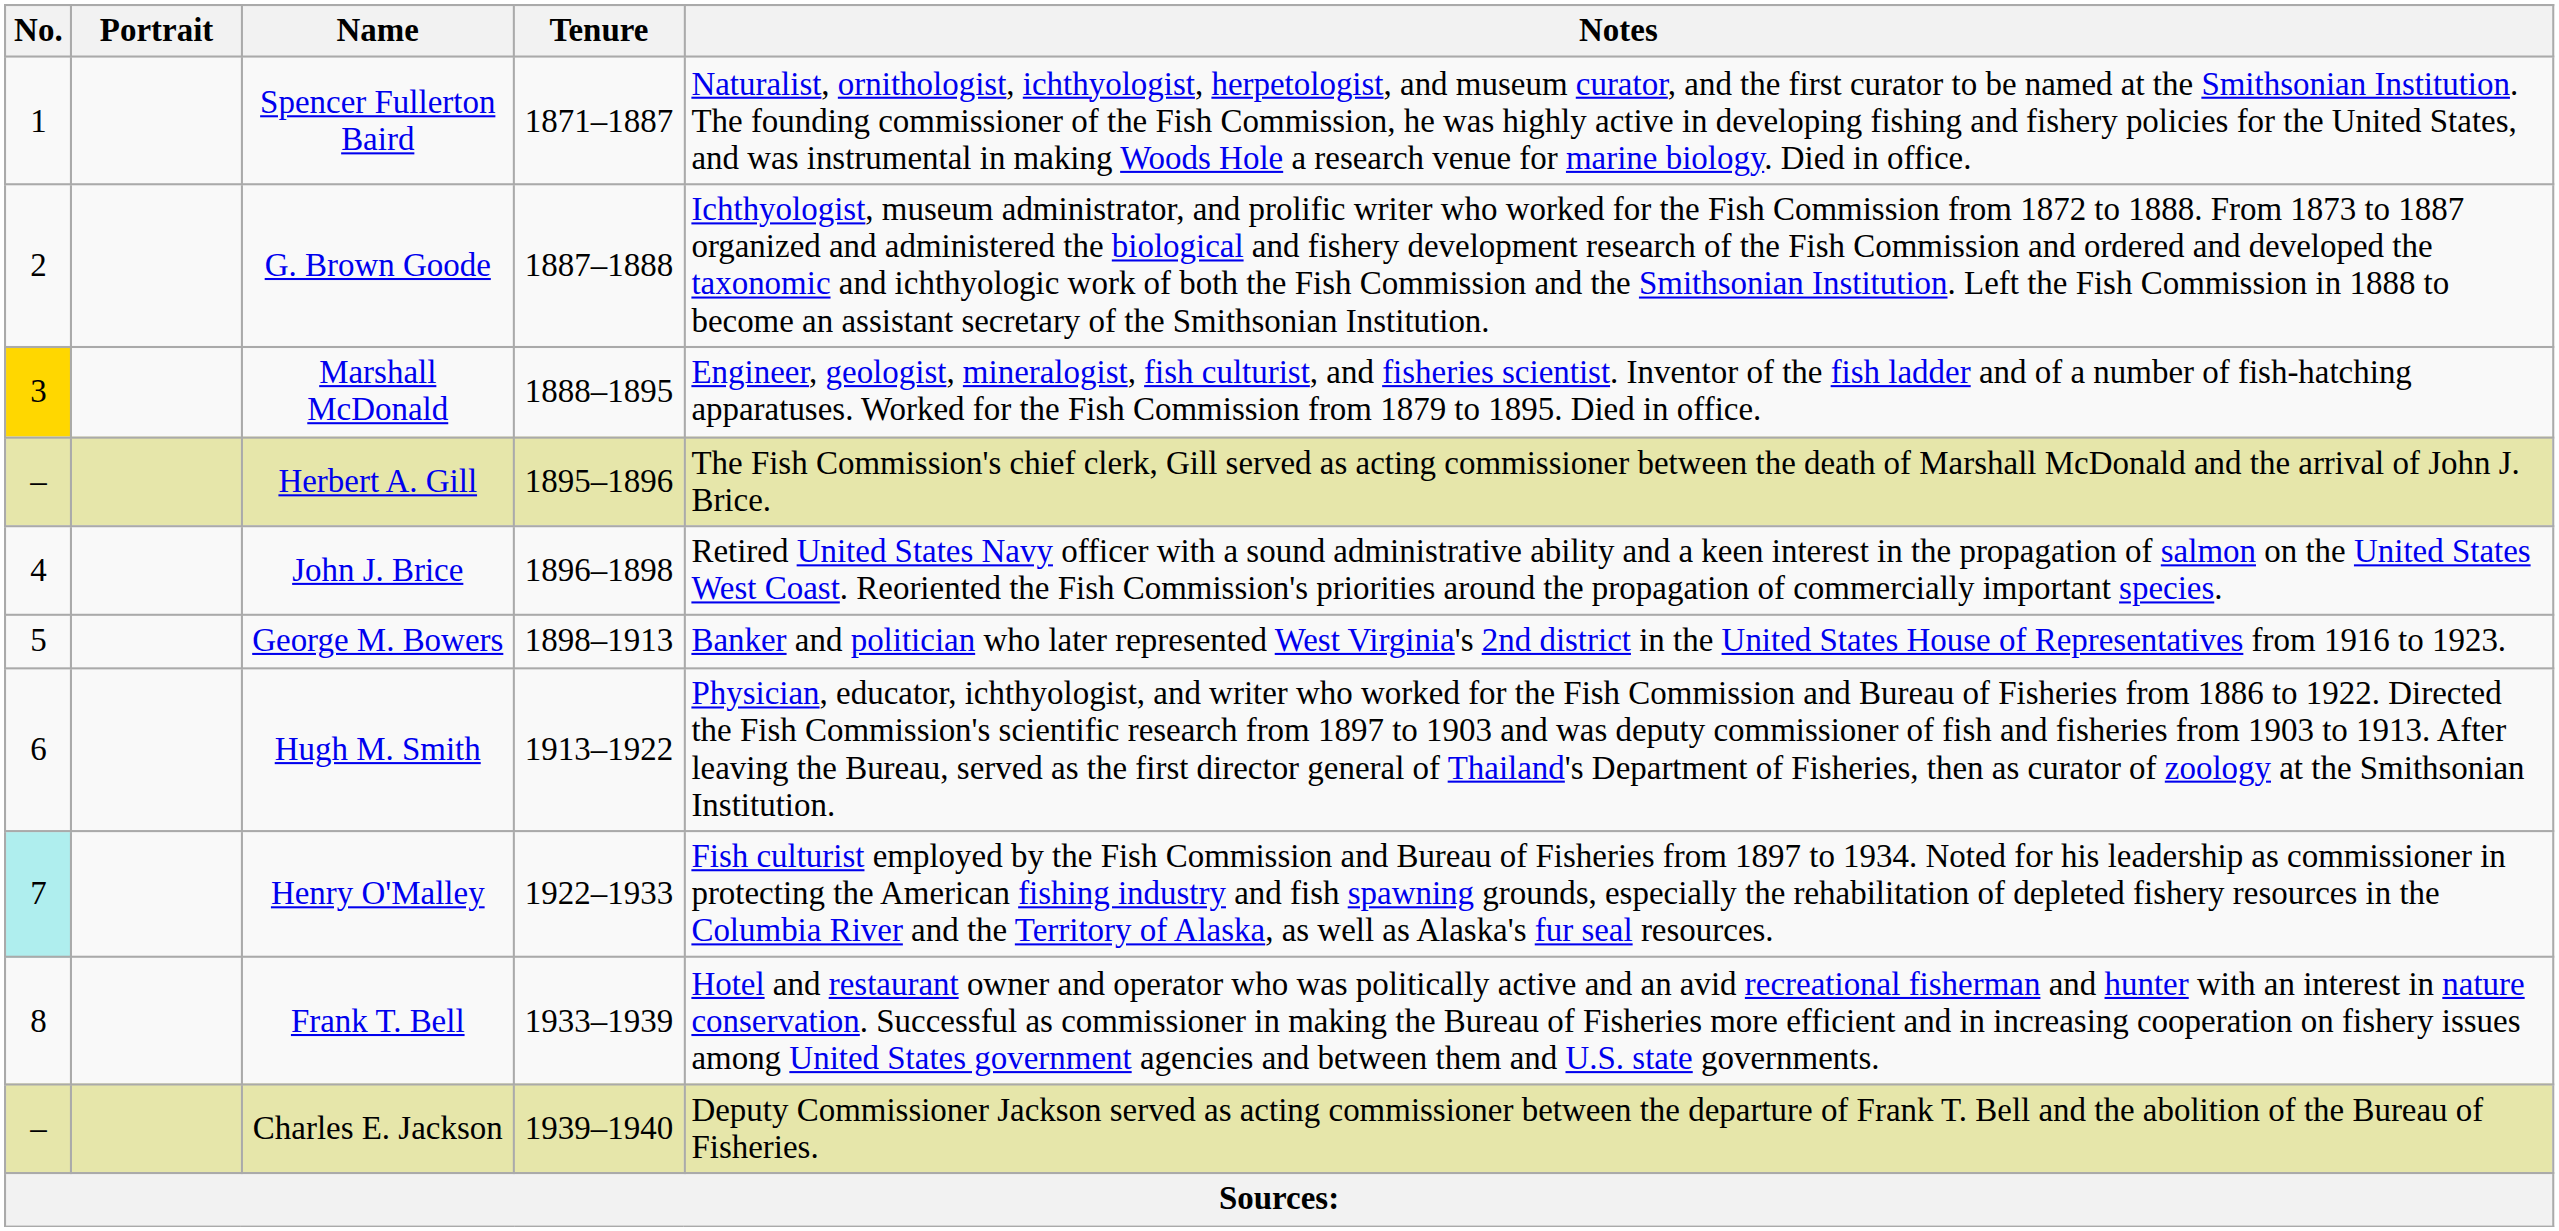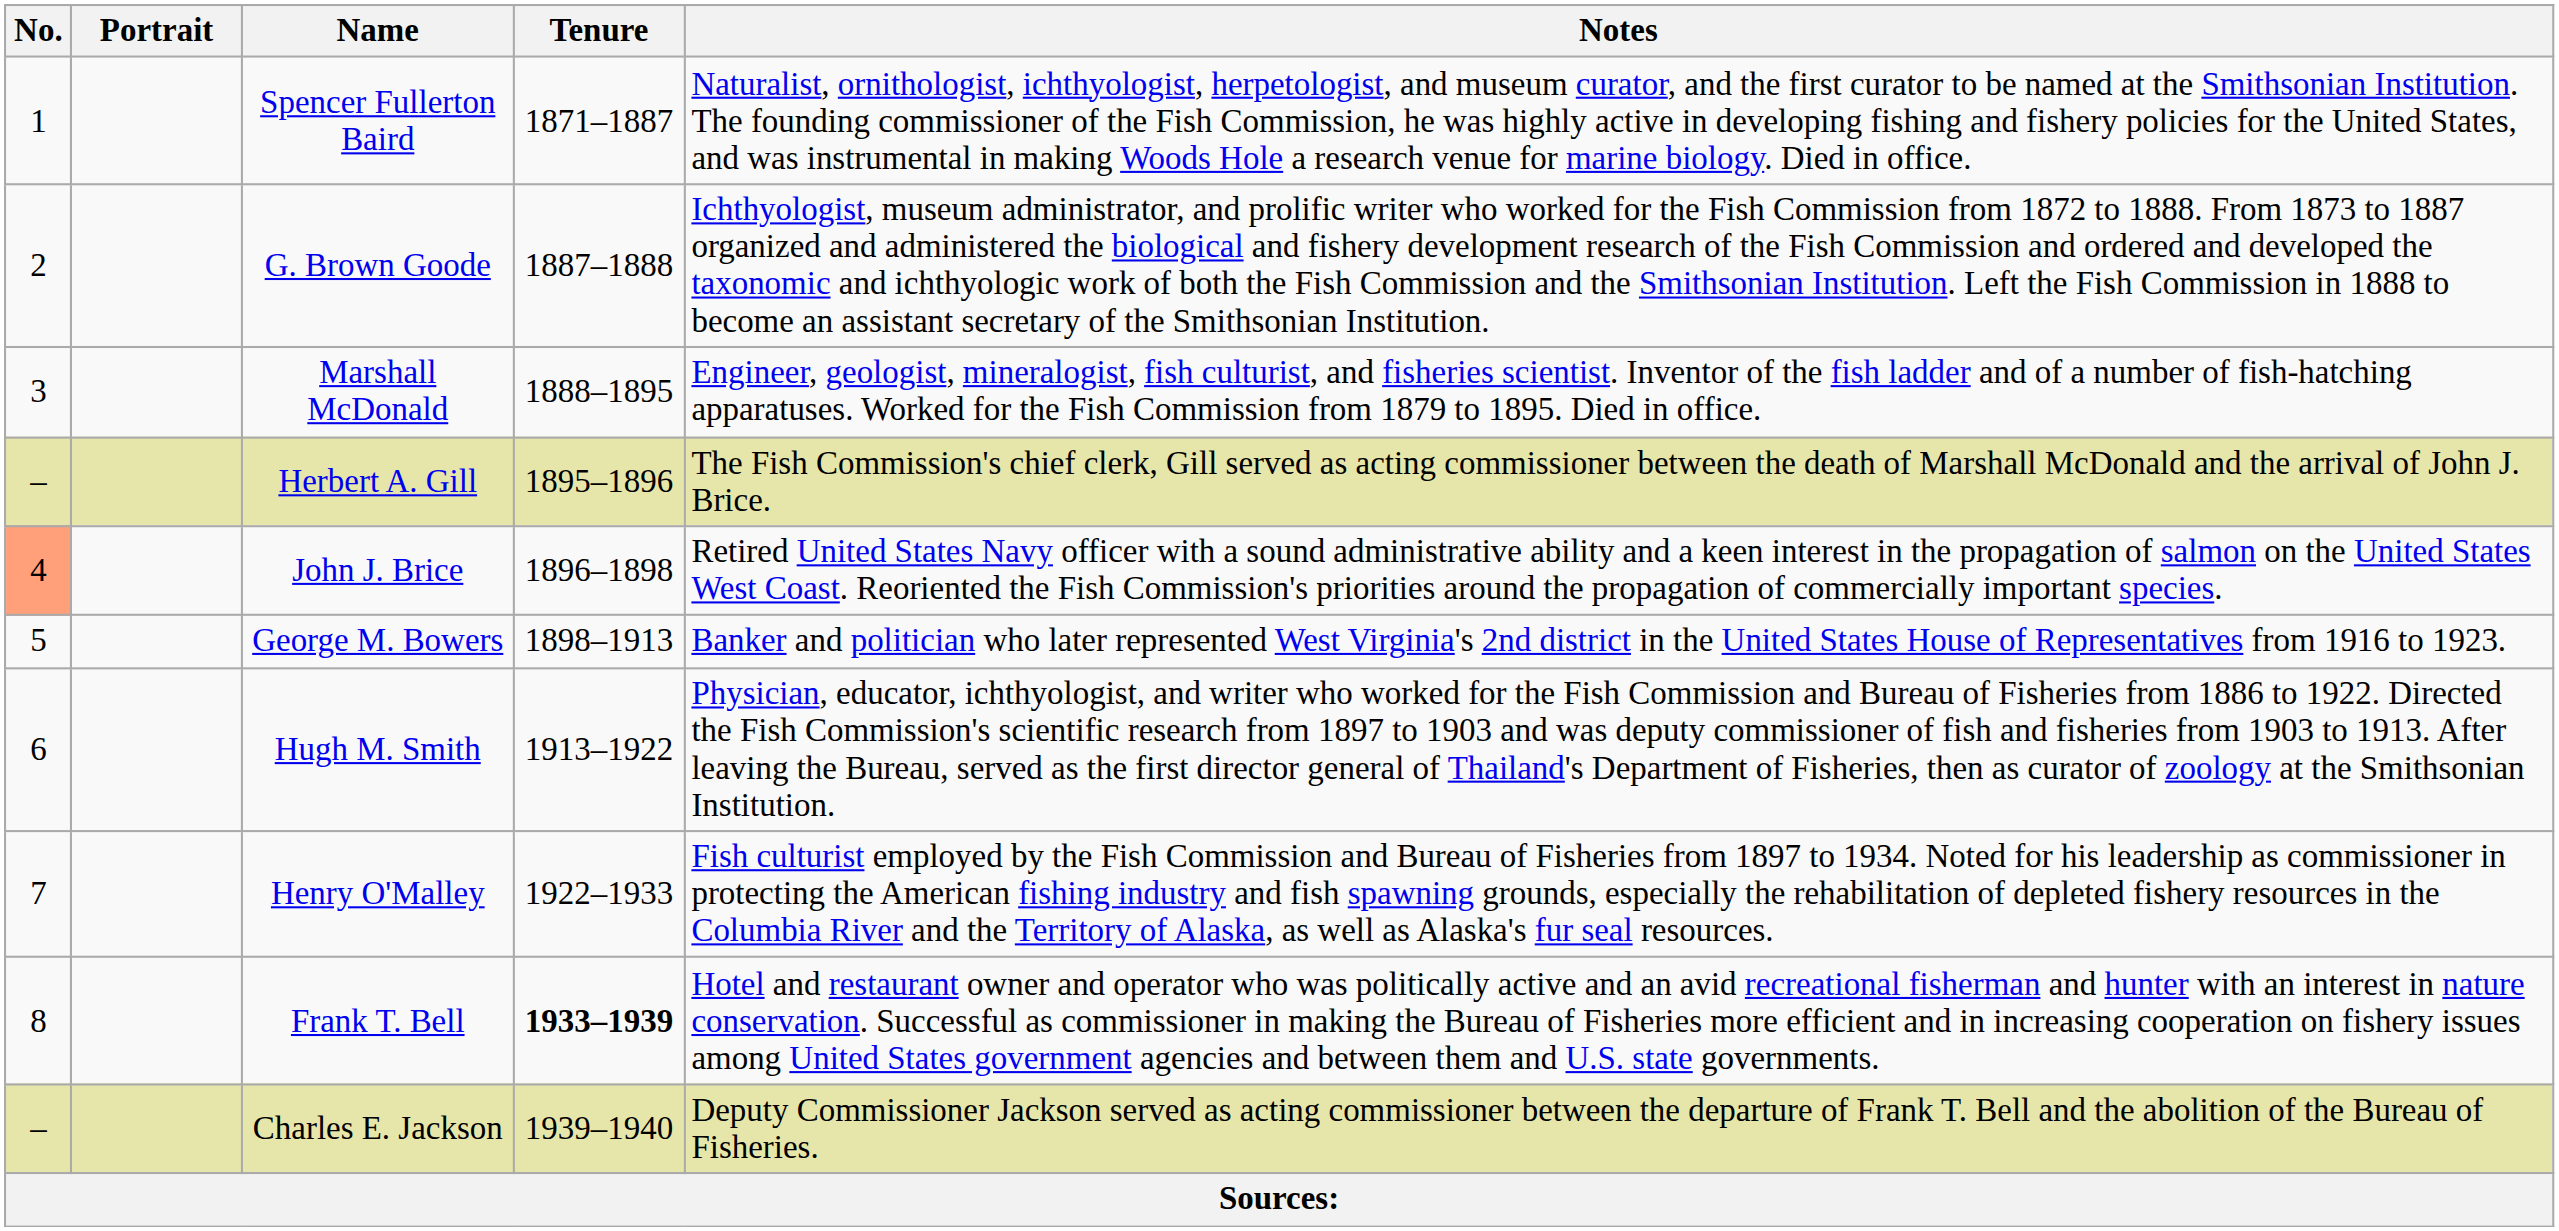(38, 391) gold background -> (38, 391) no background
(38, 570) no background -> (38, 570) lightsalmon background
(38, 893) paleturquoise background -> (38, 893) no background
(599, 1020) normal -> (599, 1020) bold
